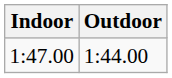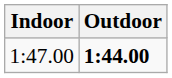(116, 55) normal -> (117, 55) bold
